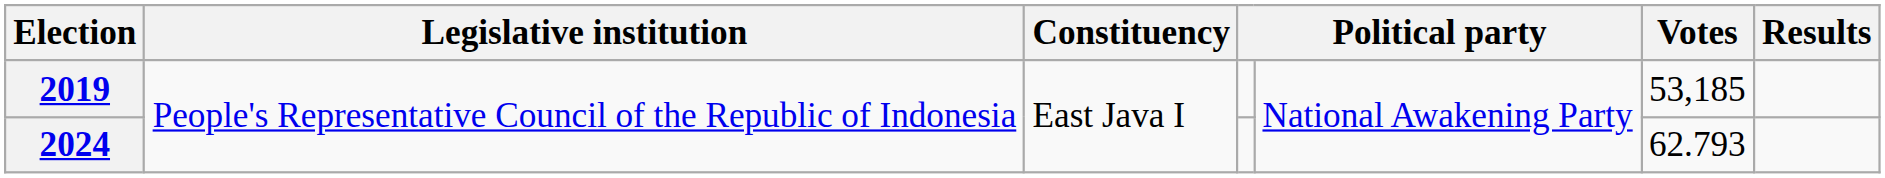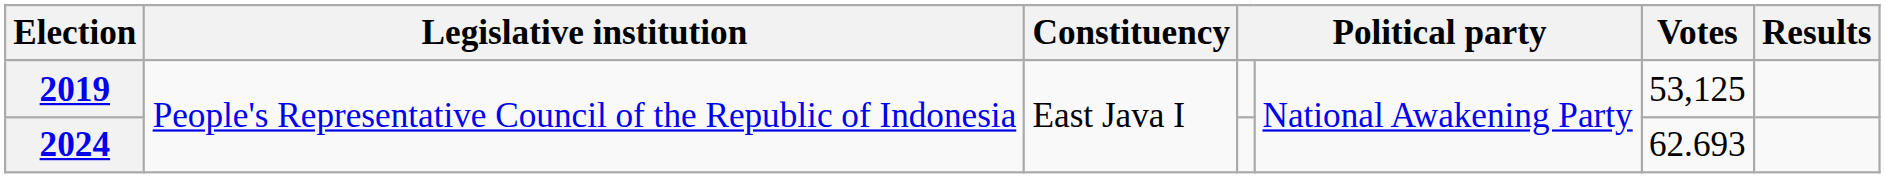(1697, 88) 53,185 -> (1697, 88) 53,125
(1697, 144) 62.793 -> (1697, 144) 62.693
